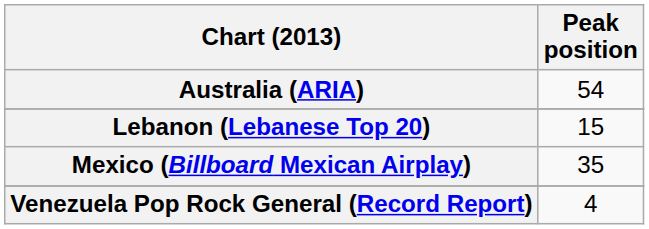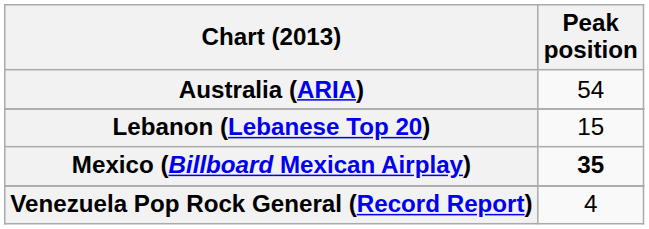(591, 165) normal -> (591, 165) bold
